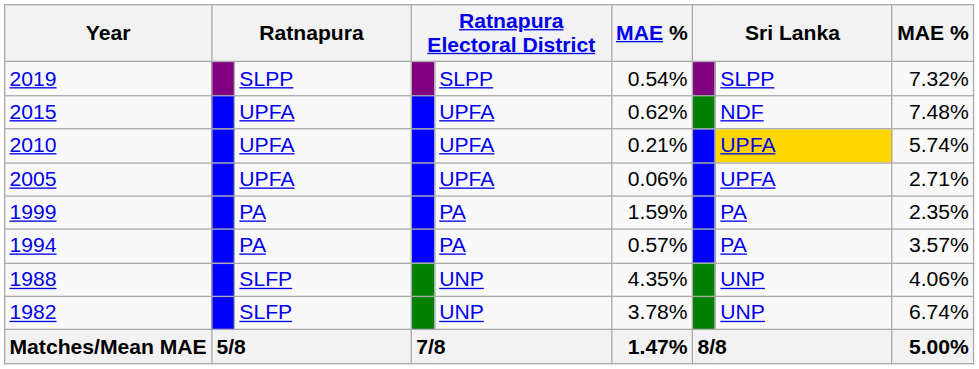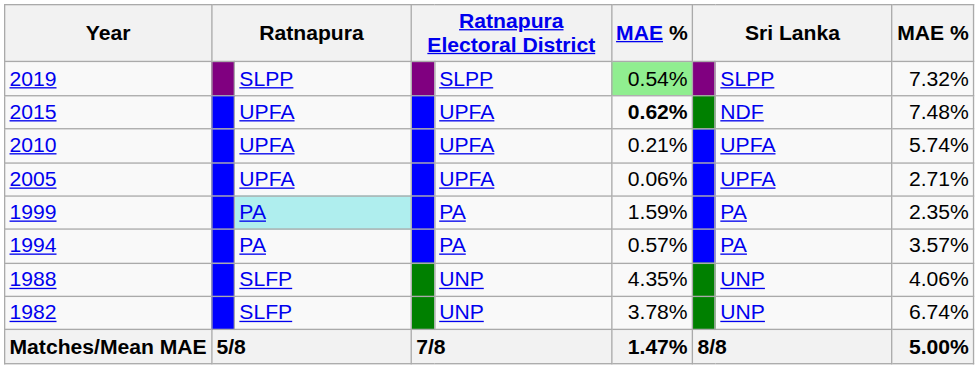(658, 78) no background -> (658, 78) lightgreen background
(658, 111) normal -> (658, 111) bold
(748, 145) gold background -> (748, 145) no background
(253, 212) no background -> (253, 212) paleturquoise background
